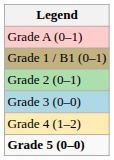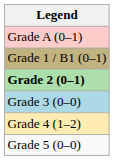(44, 80) normal -> (46, 80) bold
(46, 145) bold -> (44, 145) normal
